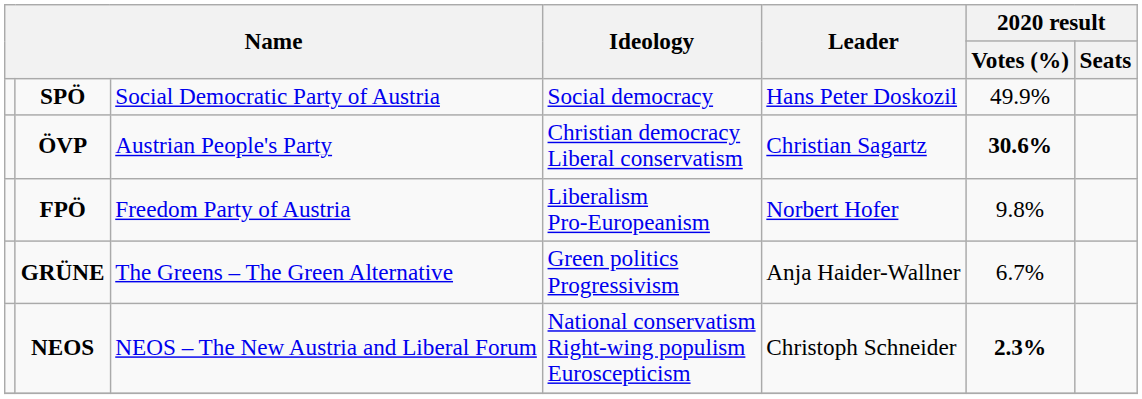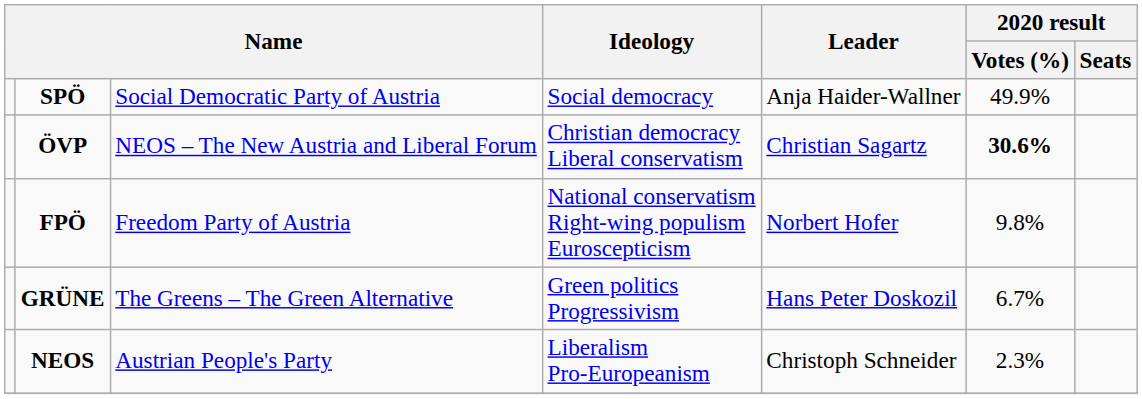(862, 96) Hans Peter Doskozil -> (863, 96) Anja Haider-Wallner
(224, 146) Austrian People's Party -> (326, 146) NEOS – The New Austria and Liberal Forum
(629, 209) Liberalism Pro-Europeanism -> (652, 222) National conservatism Right-wing populism Euroscepticism
(863, 272) Anja Haider-Wallner -> (862, 298) Hans Peter Doskozil
(326, 348) NEOS – The New Austria and Liberal Forum -> (224, 361) Austrian People's Party
(652, 348) National conservatism Right-wing populism Euroscepticism -> (629, 361) Liberalism Pro-Europeanism
(1020, 348) bold -> (1020, 361) normal
